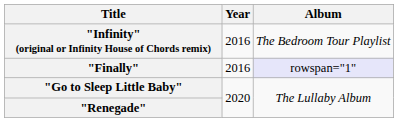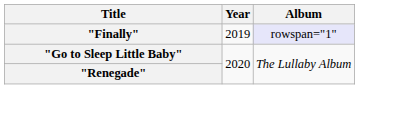- row: (113, 41)
(238, 68) 2016 -> (238, 34) 2019
